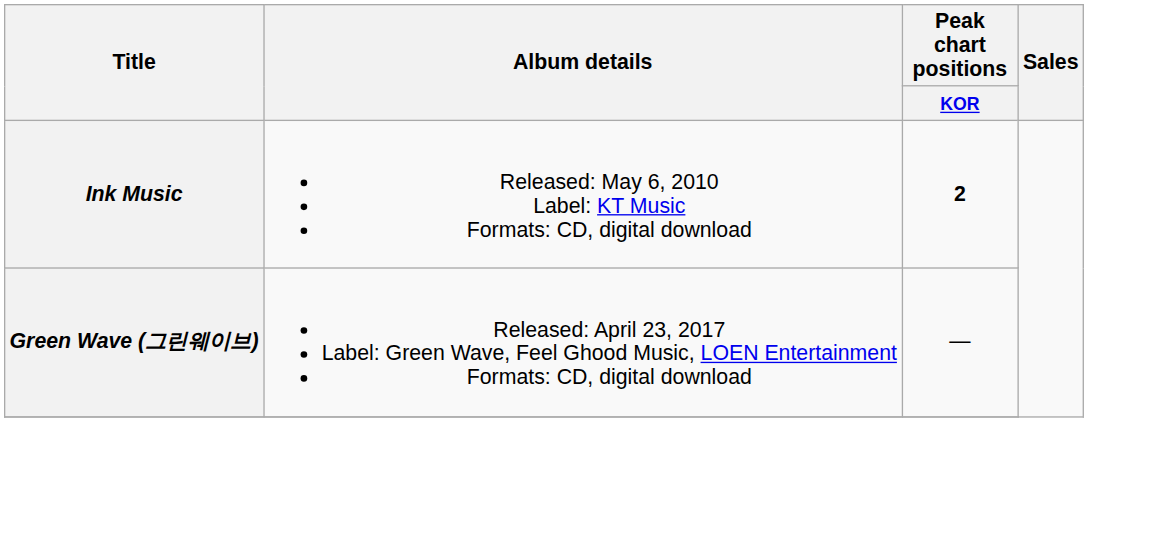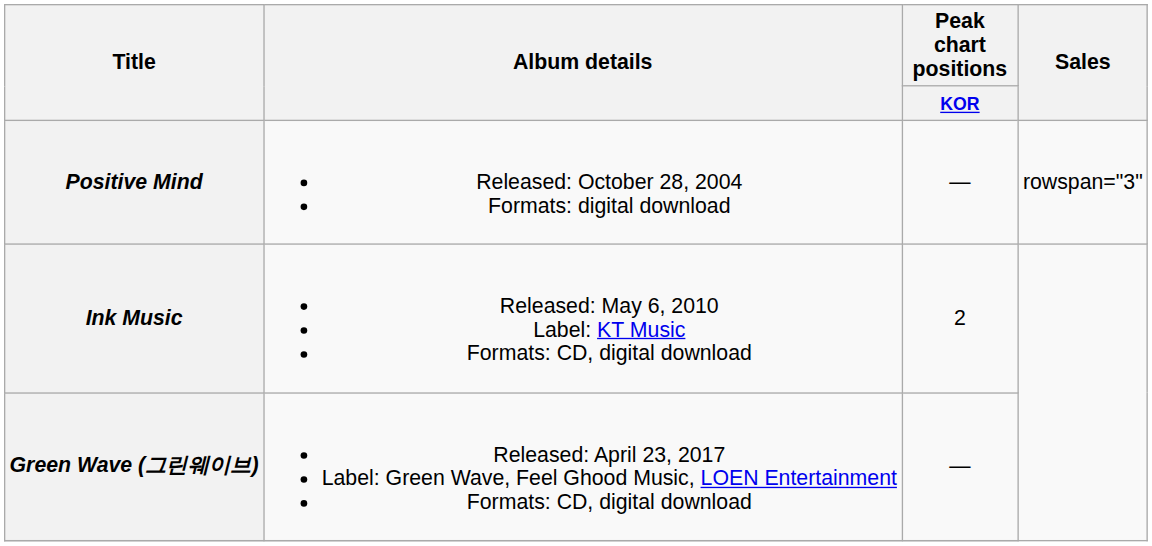+ row: (134, 181)
(960, 193) bold -> (960, 318) normal
